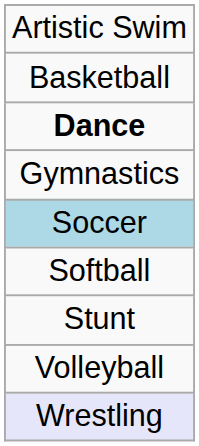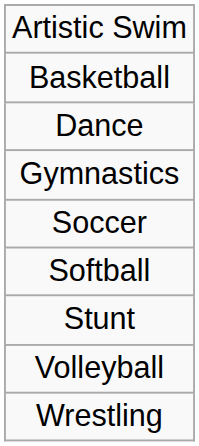(99, 125) bold -> (99, 125) normal
(99, 222) lightblue background -> (99, 222) no background
(99, 416) lavender background -> (99, 416) no background
